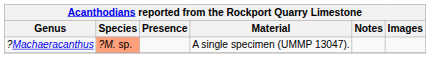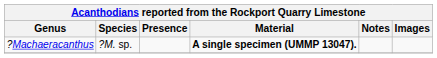(115, 45) lightsalmon background -> (115, 45) no background
(271, 45) normal -> (274, 45) bold
